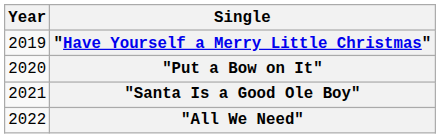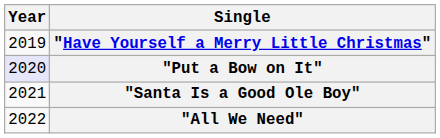(27, 69) no background -> (27, 69) lavender background
